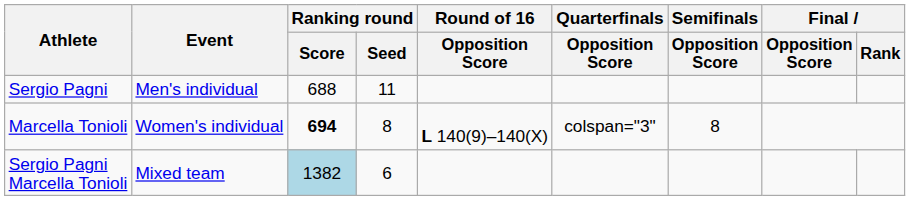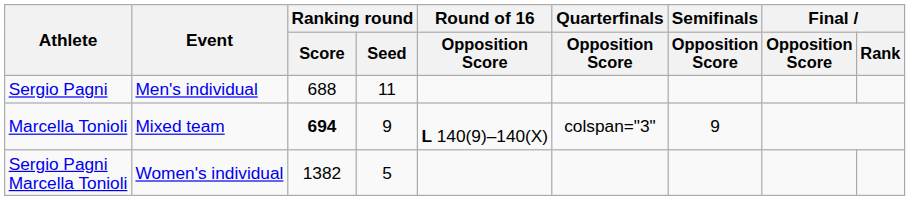(209, 127) Women's individual -> (180, 127) Mixed team
(387, 127) 8 -> (387, 127) 9
(715, 127) 8 -> (715, 127) 9
(180, 173) Mixed team -> (209, 173) Women's individual
(322, 173) lightblue background -> (322, 173) no background
(387, 173) 6 -> (387, 173) 5
